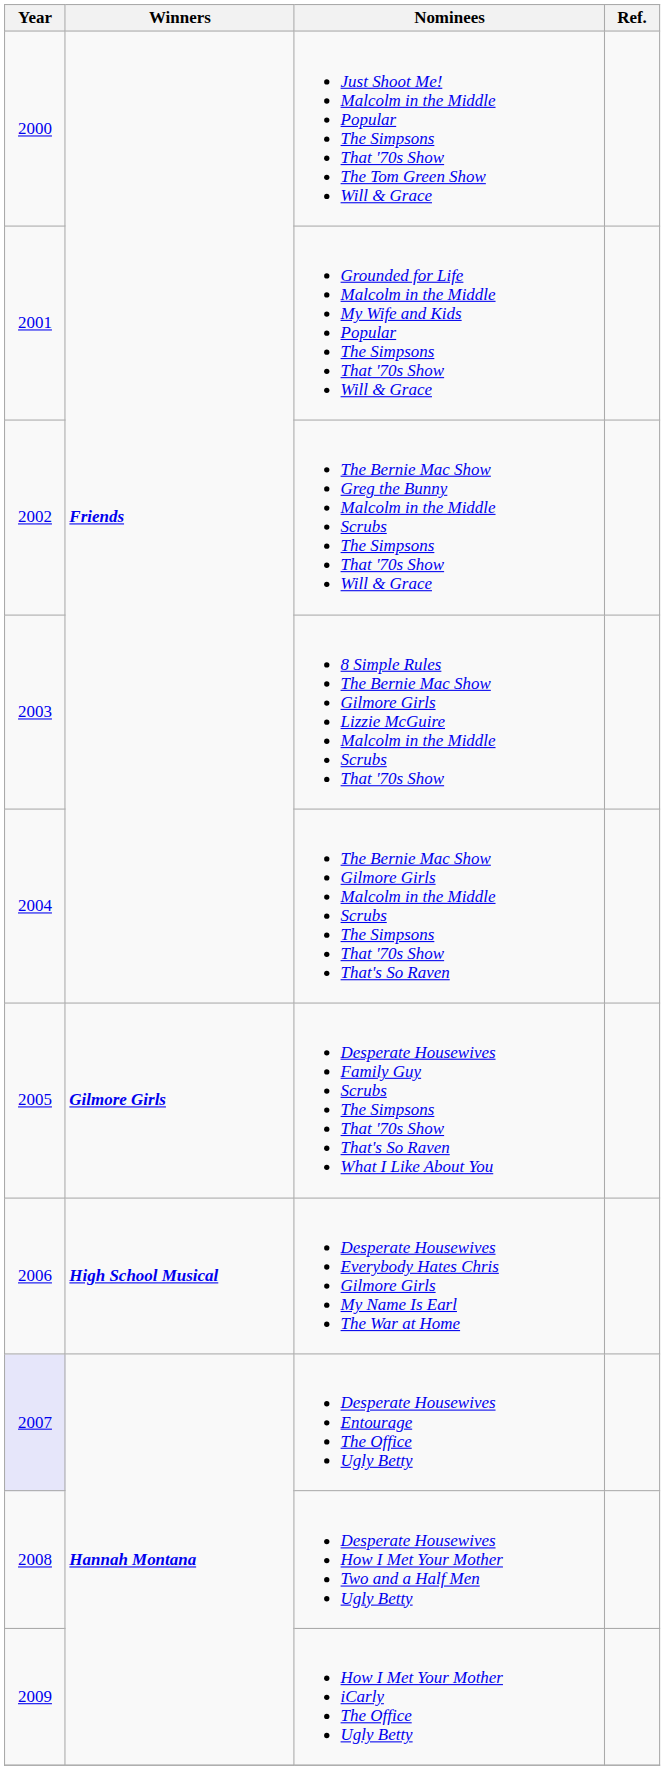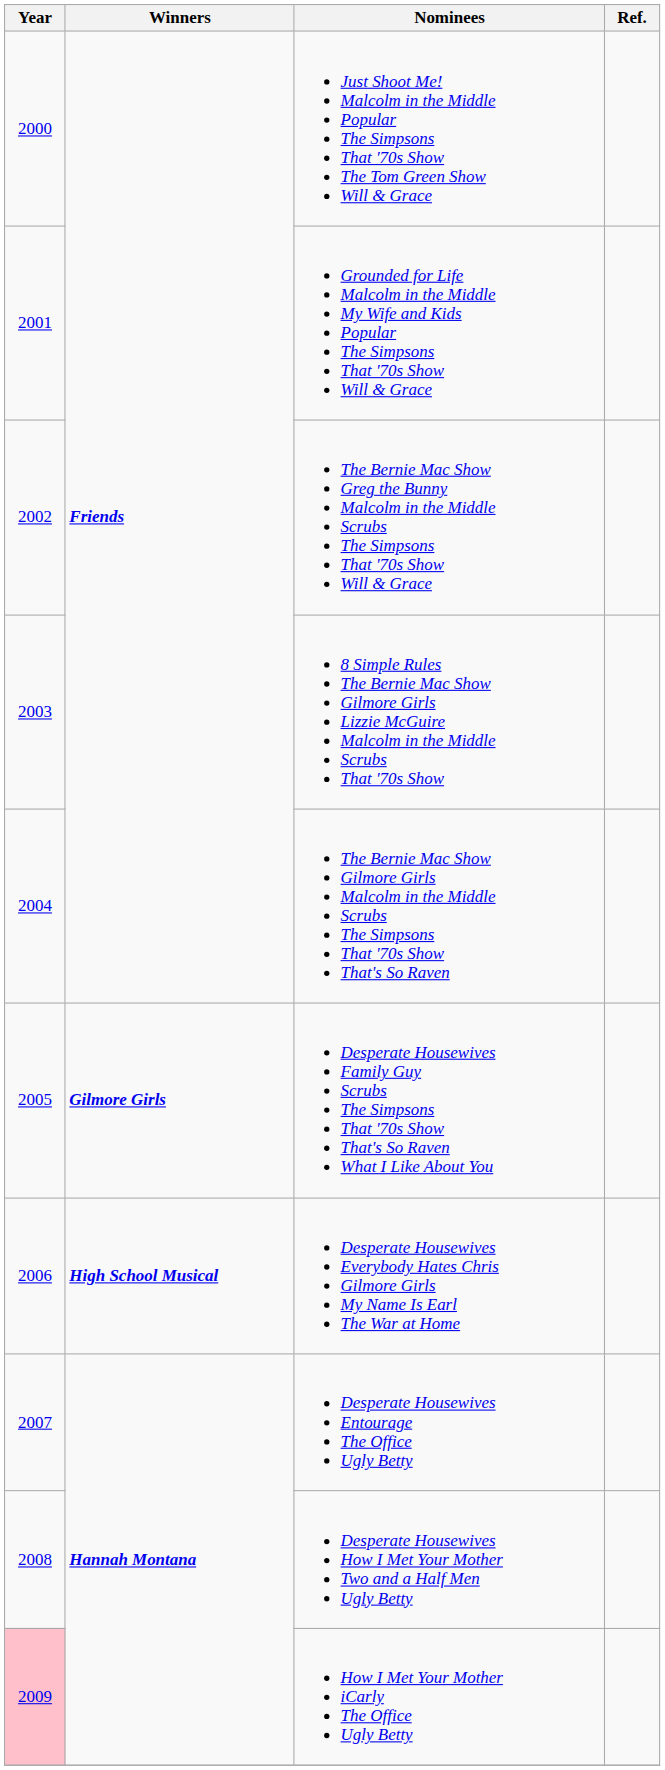(35, 1422) lavender background -> (35, 1422) no background
(35, 1696) no background -> (35, 1696) pink background
